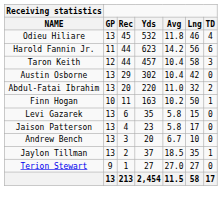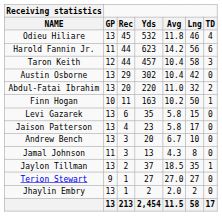+ row: (54, 153)
+ row: (54, 192)
